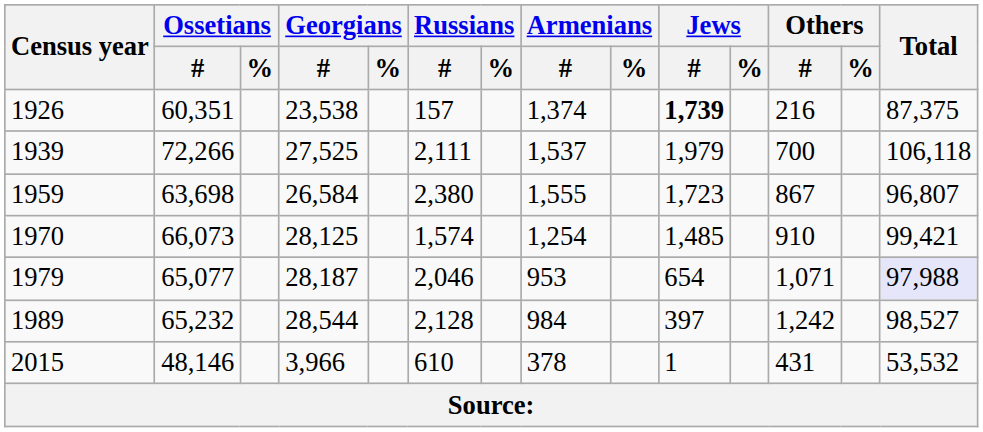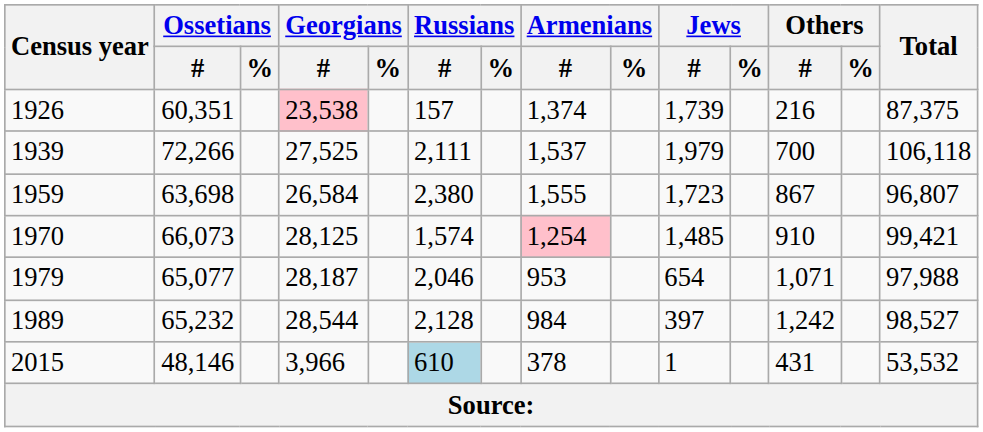(322, 109) no background -> (322, 109) pink background
(694, 109) bold -> (694, 109) normal
(557, 236) no background -> (557, 236) pink background
(922, 278) lavender background -> (922, 278) no background
(434, 362) no background -> (434, 362) lightblue background
